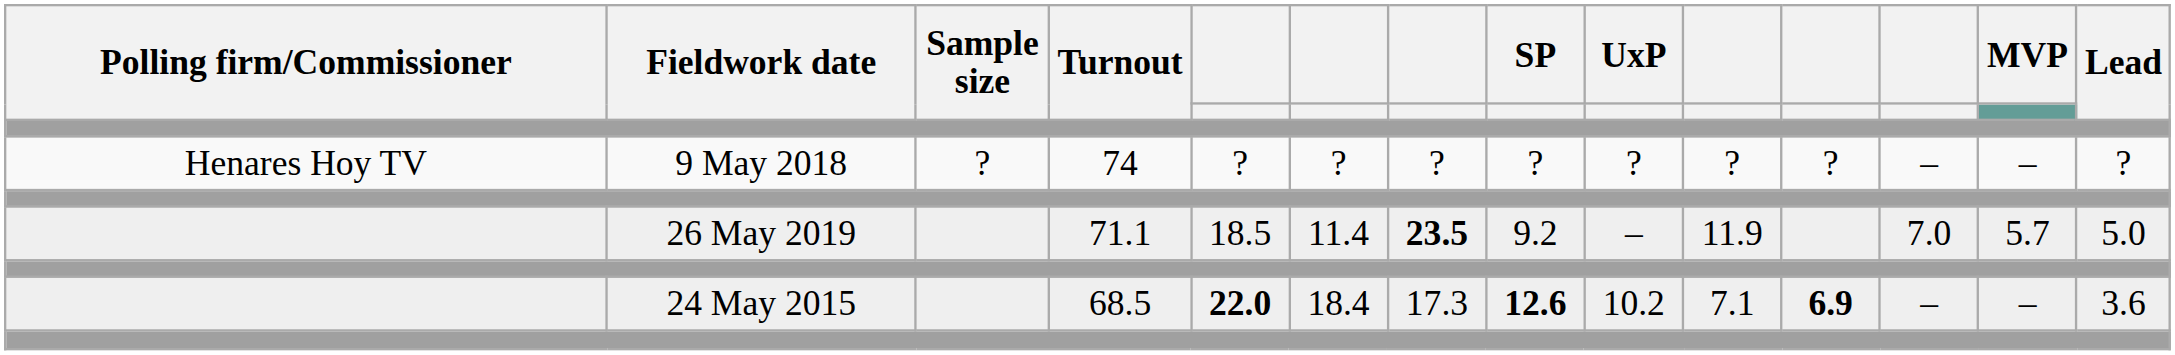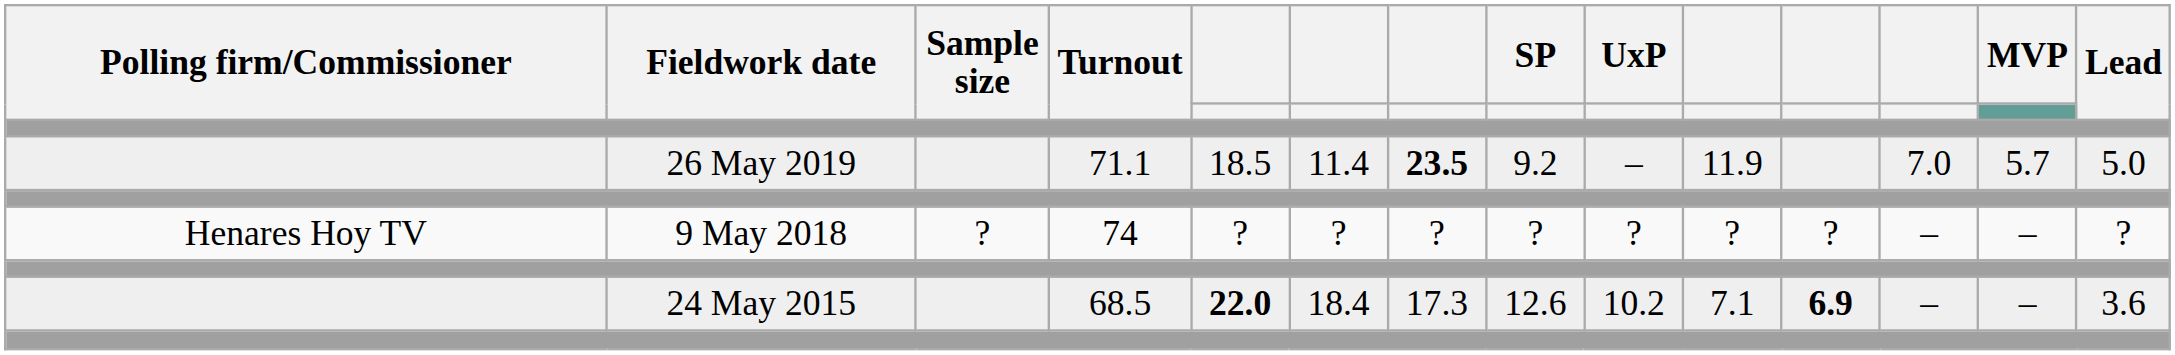rows swapped: (761, 233) <-> (761, 163)
(1535, 303) bold -> (1535, 303) normal
